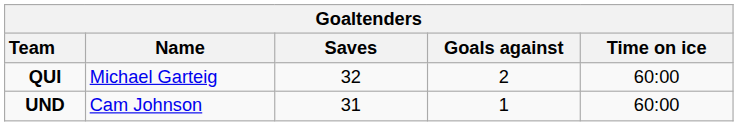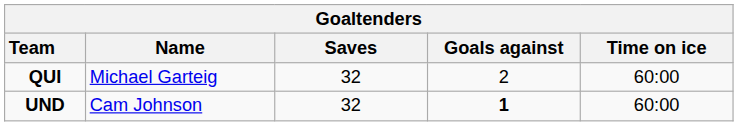(351, 105) 31 -> (351, 105) 32
(504, 105) normal -> (504, 105) bold
